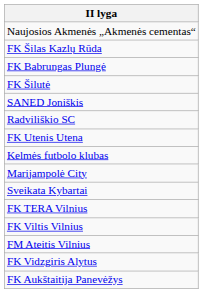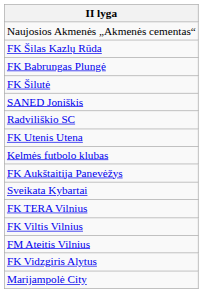(47, 173) Marijampolė City -> (65, 173) FK Aukštaitija Panevėžys
(65, 279) FK Aukštaitija Panevėžys -> (47, 279) Marijampolė City
